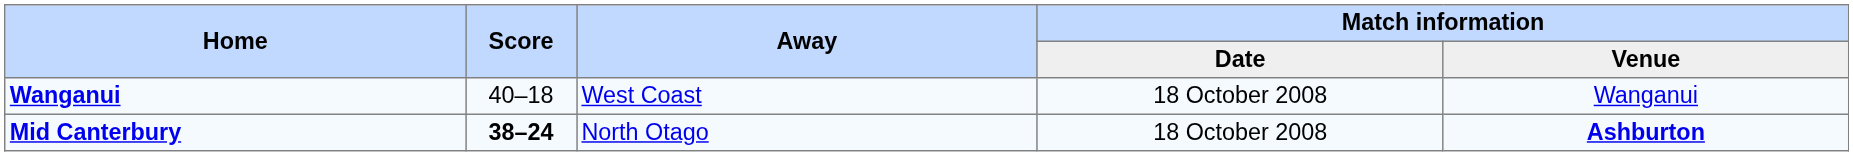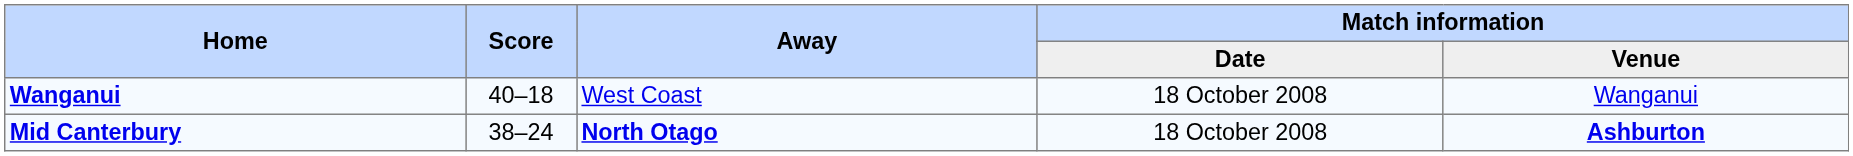(521, 132) bold -> (521, 132) normal
(645, 132) normal -> (650, 132) bold
